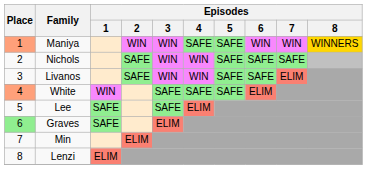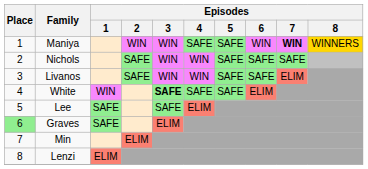(20, 44) lightsalmon background -> (20, 44) no background
(292, 44) normal -> (292, 44) bold
(20, 92) lightsalmon background -> (20, 92) no background
(168, 92) normal -> (168, 92) bold
